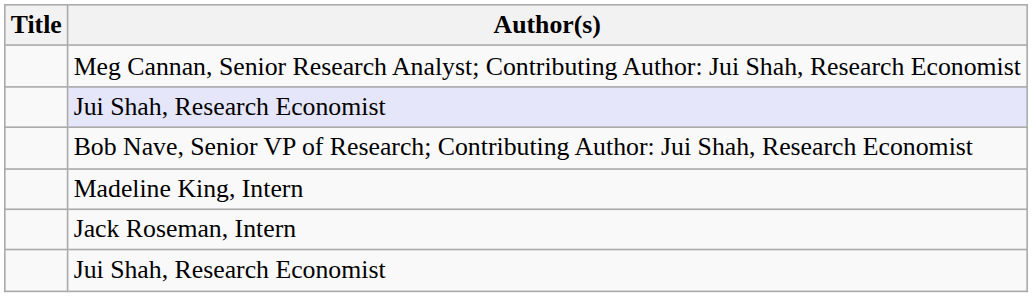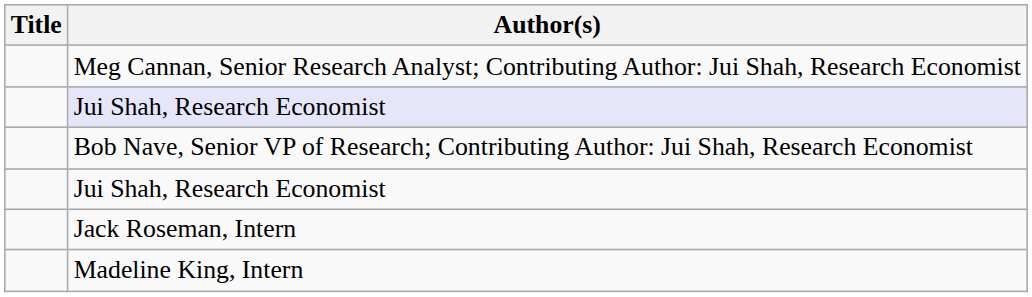(188, 188) Madeline King, Intern -> (230, 188) Jui Shah, Research Economist
(230, 270) Jui Shah, Research Economist -> (188, 270) Madeline King, Intern
